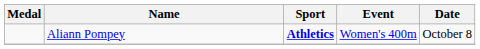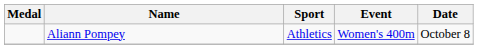(310, 34) bold -> (309, 34) normal
